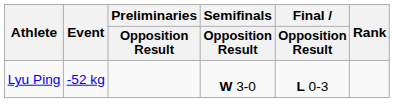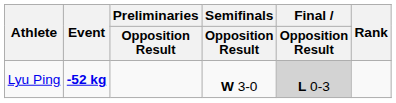(86, 80) normal -> (87, 80) bold
(312, 87) no background -> (314, 87) lightgrey background
